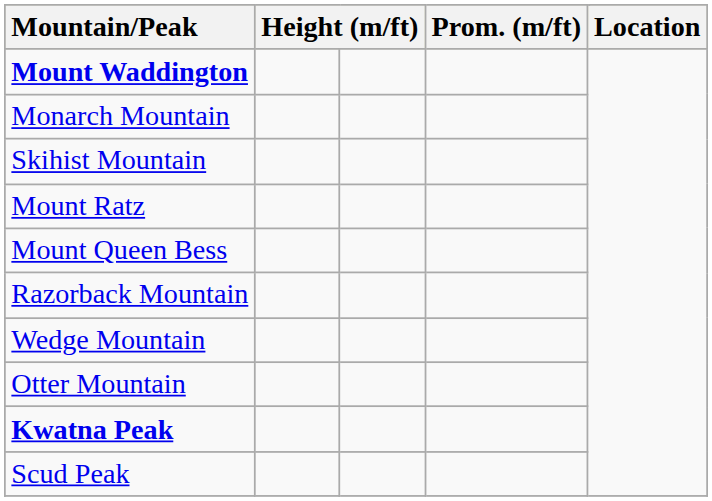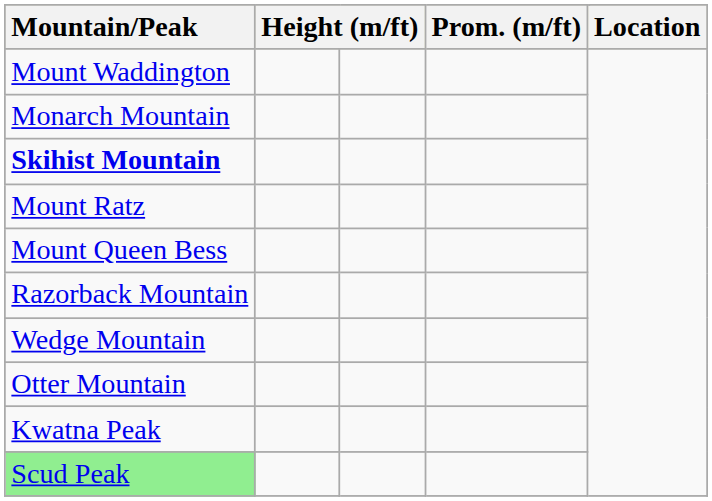(130, 71) bold -> (121, 71) normal
(109, 160) normal -> (116, 160) bold
(92, 428) bold -> (86, 428) normal
(70, 473) no background -> (70, 473) lightgreen background
